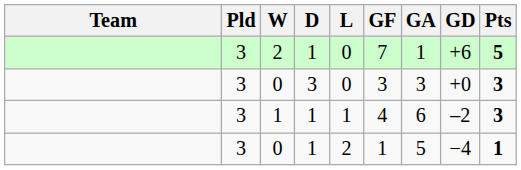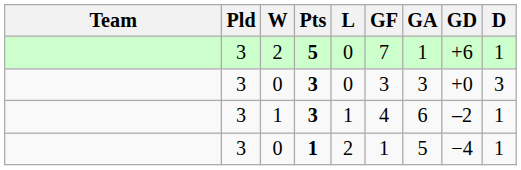columns swapped: (312, 20) <-> (498, 20)
